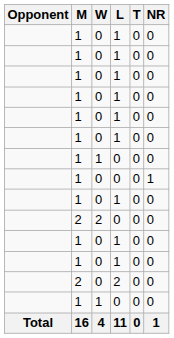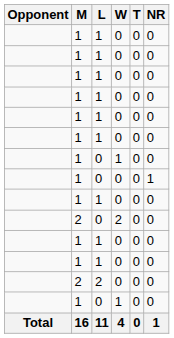columns swapped: (101, 14) <-> (120, 14)
